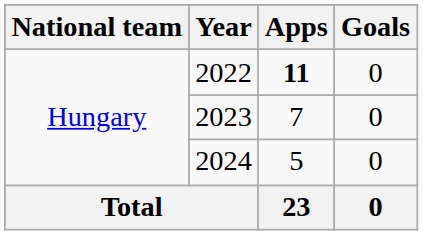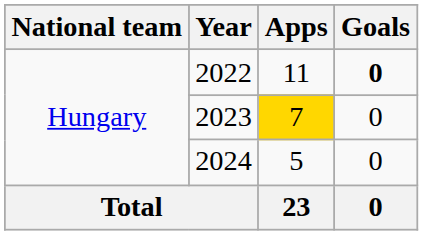(296, 71) bold -> (296, 71) normal
(376, 71) normal -> (376, 71) bold
(296, 116) no background -> (296, 116) gold background
